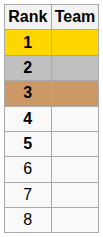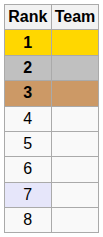(28, 118) bold -> (28, 118) normal
(28, 144) bold -> (28, 144) normal
(28, 194) no background -> (28, 194) lavender background
